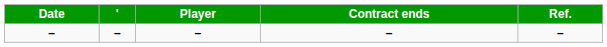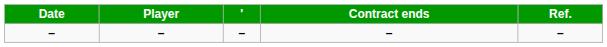columns swapped: (117, 14) <-> (198, 14)
